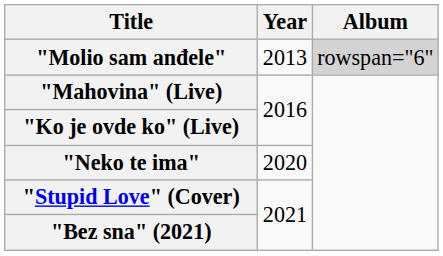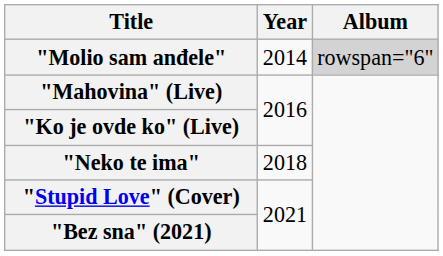(285, 57) 2013 -> (285, 57) 2014
(285, 162) 2020 -> (285, 162) 2018
